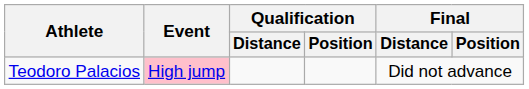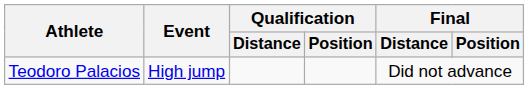(187, 71) pink background -> (187, 71) no background
